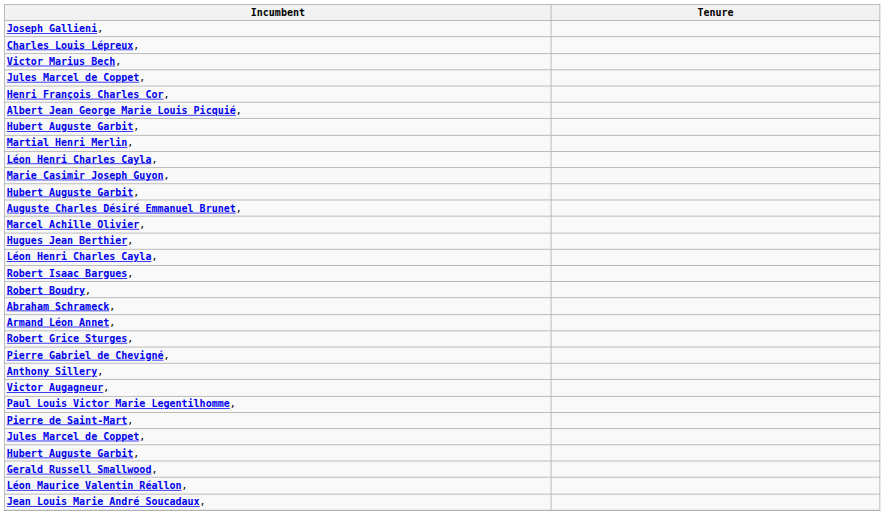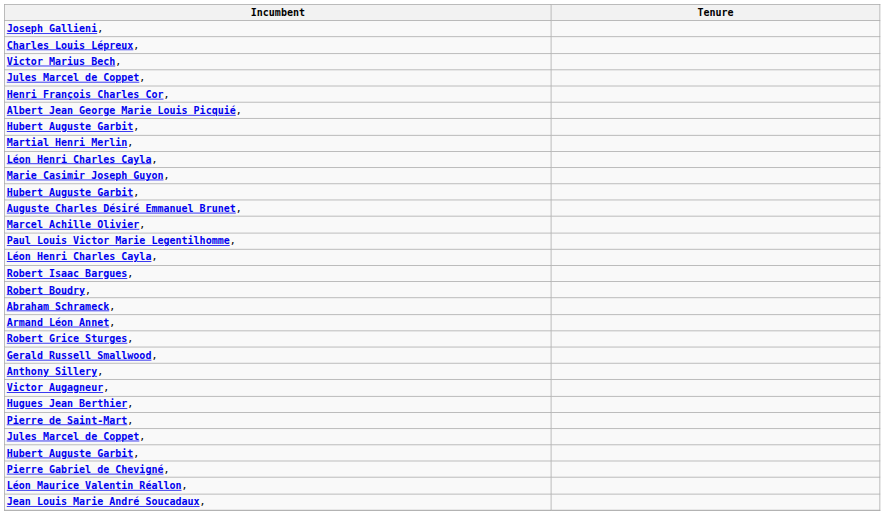(70, 241) Hugues Jean Berthier, -> (121, 241) Paul Louis Victor Marie Legentilhomme,
(88, 355) Pierre Gabriel de Chevigné, -> (82, 355) Gerald Russell Smallwood,
(121, 404) Paul Louis Victor Marie Legentilhomme, -> (70, 404) Hugues Jean Berthier,
(82, 469) Gerald Russell Smallwood, -> (88, 469) Pierre Gabriel de Chevigné,
